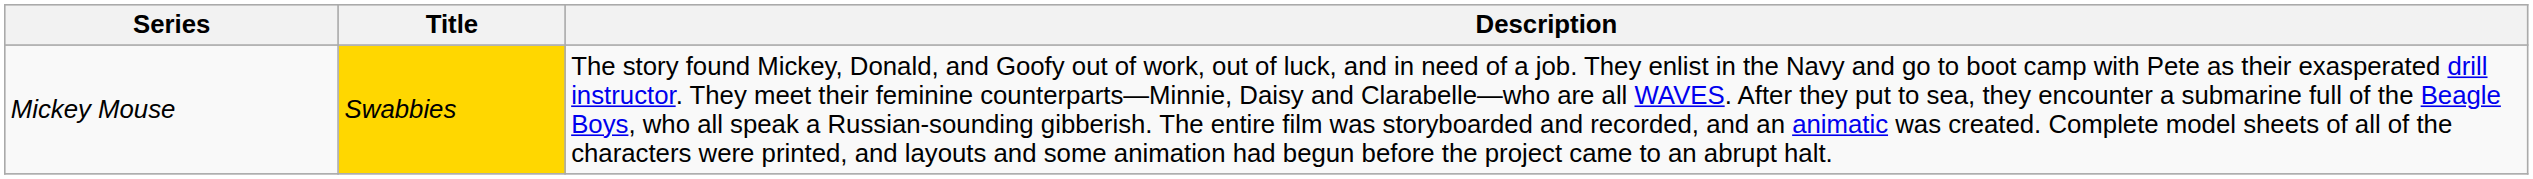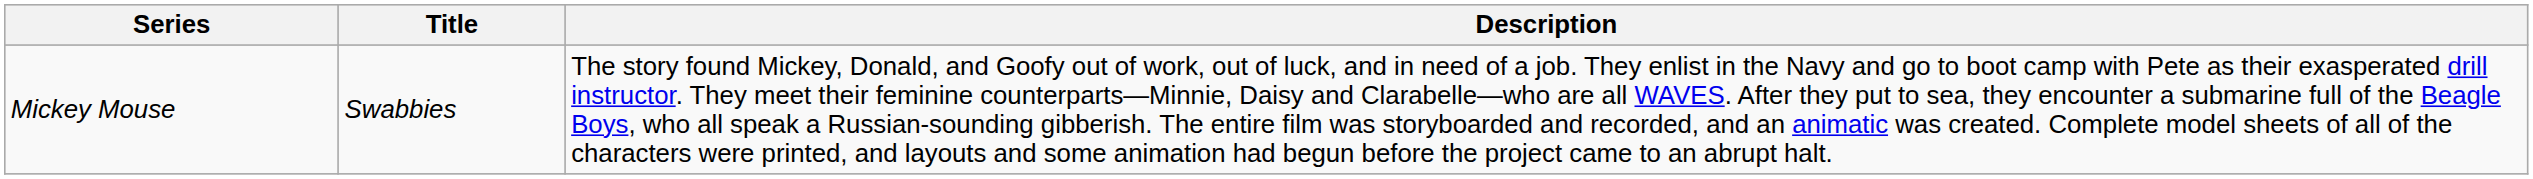(400, 109) gold background -> (400, 109) no background
